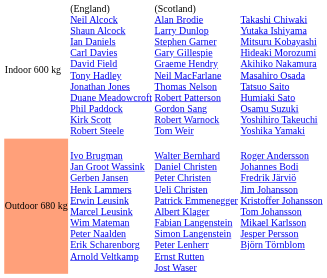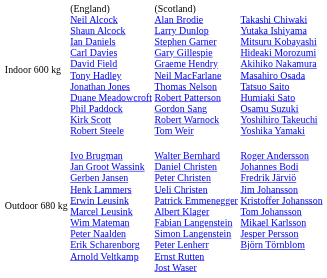(36, 206) lightsalmon background -> (36, 206) no background
